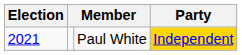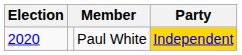(24, 38) 2021 -> (24, 38) 2020
